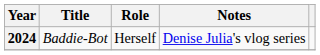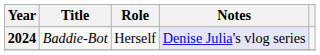(234, 38) no background -> (234, 38) lavender background
